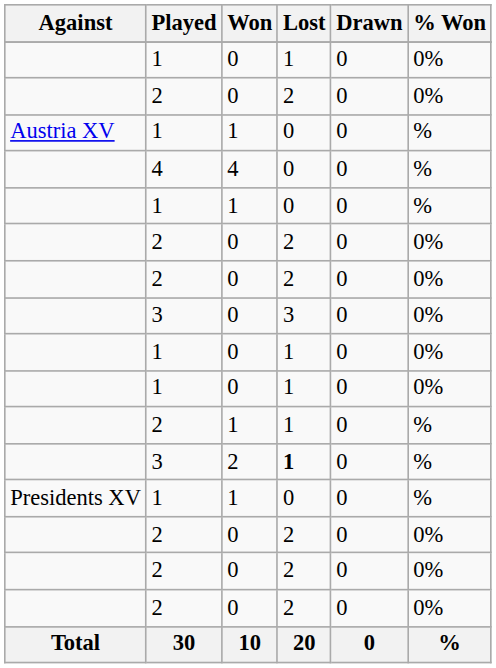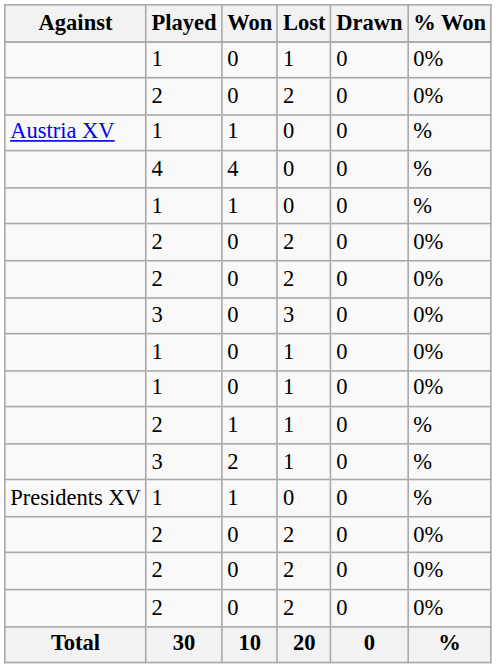(289, 461) bold -> (289, 461) normal
